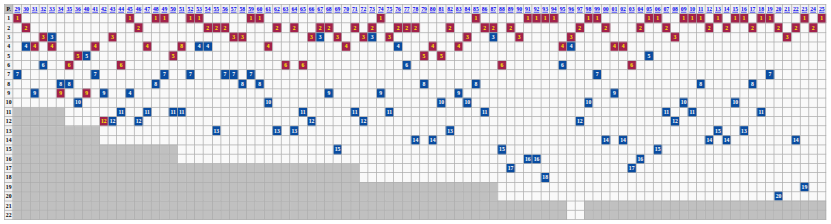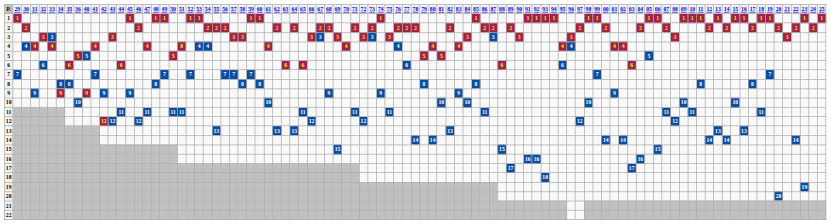(130, 93) 4 -> (130, 93) 9
(718, 131) 15 -> (718, 131) 13
